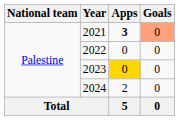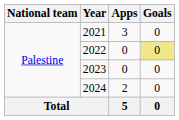(125, 32) bold -> (125, 32) normal
(157, 32) lightsalmon background -> (157, 32) no background
(157, 50) no background -> (157, 50) khaki background
(125, 69) gold background -> (125, 69) no background
